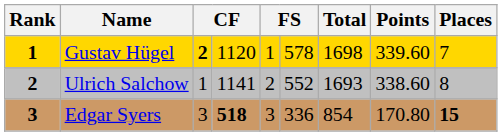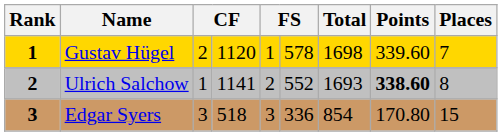(203, 51) bold -> (203, 51) normal
(403, 83) normal -> (403, 83) bold
(232, 114) bold -> (232, 114) normal
(449, 114) bold -> (449, 114) normal
